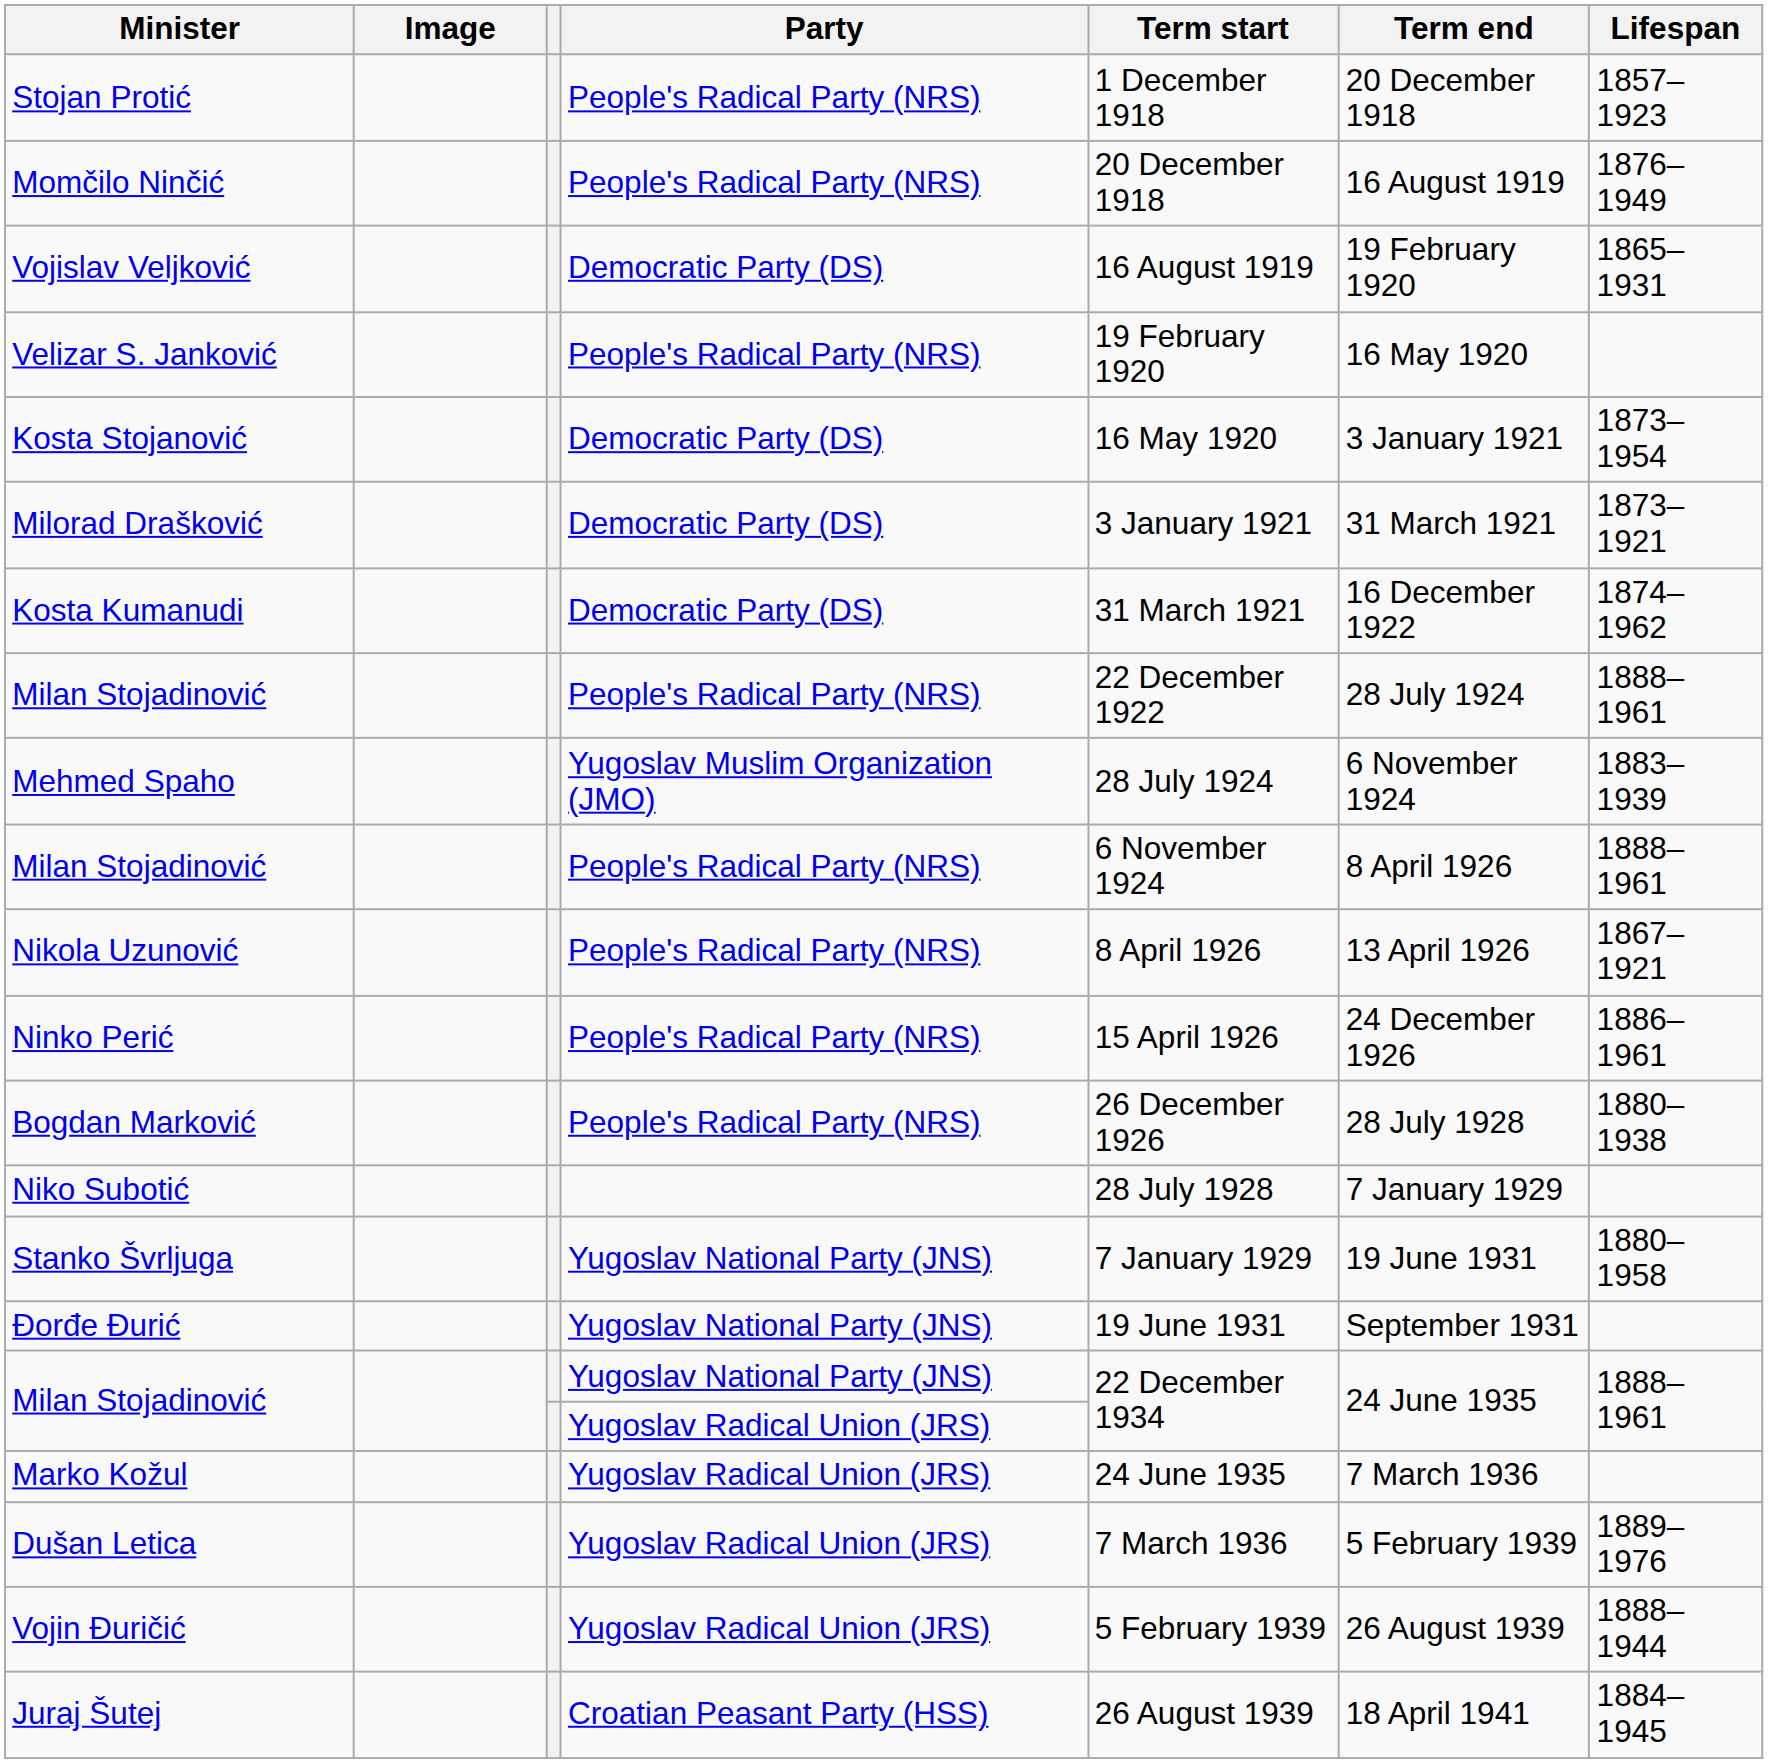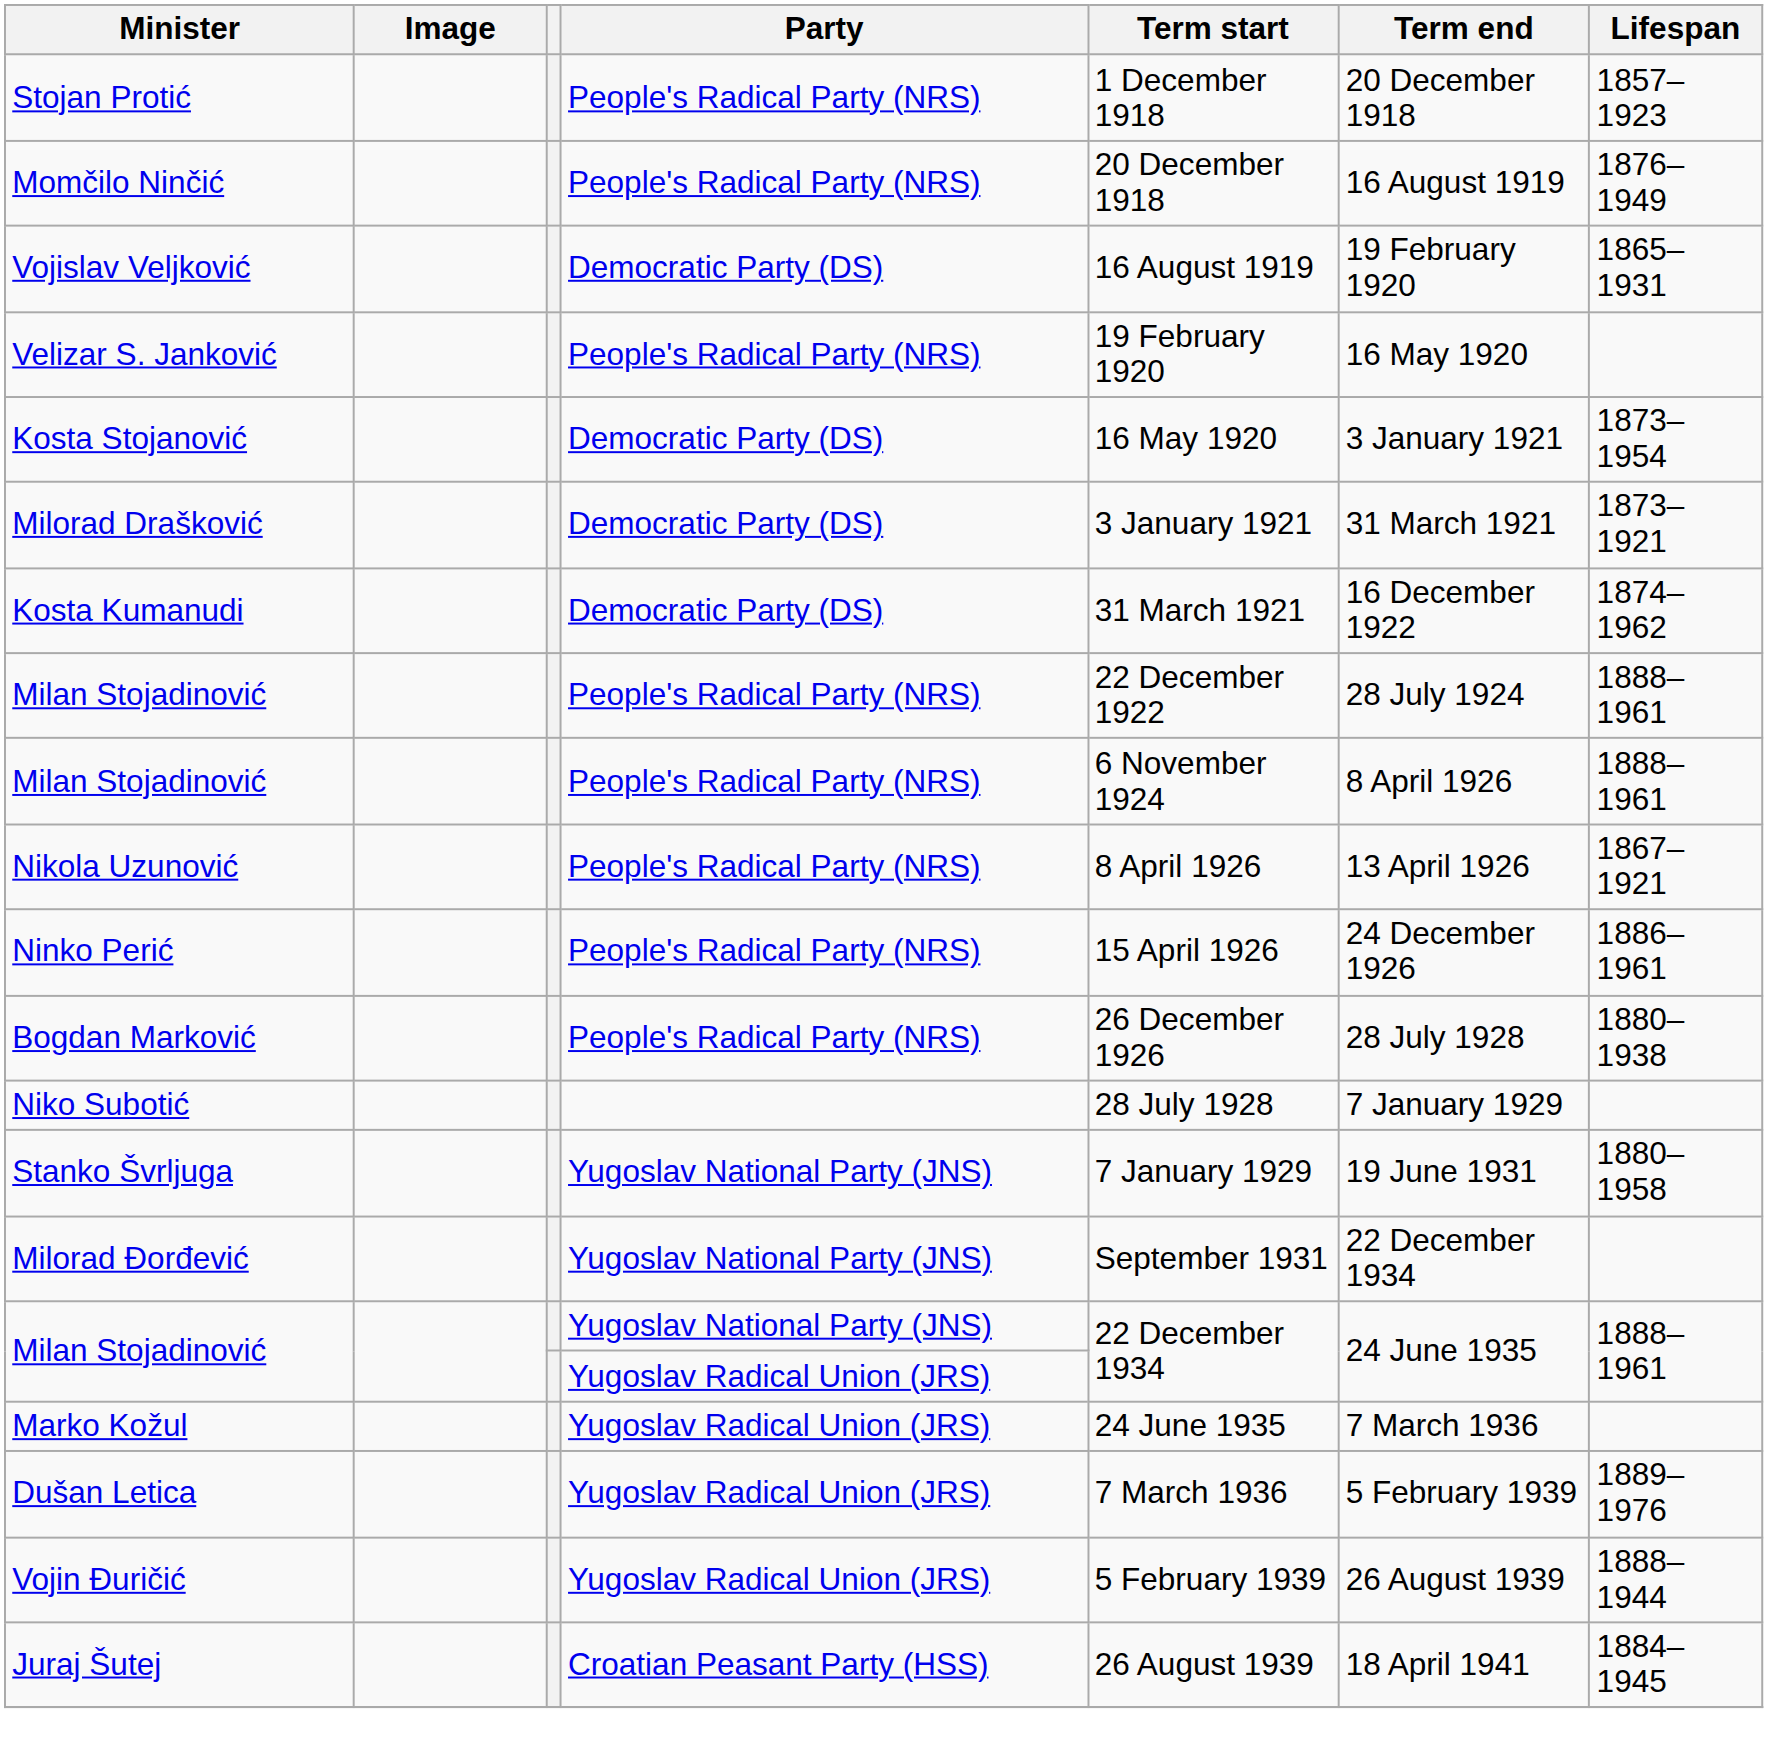- row: (124, 780)
- row: (96, 1325)
+ row: (130, 1258)
